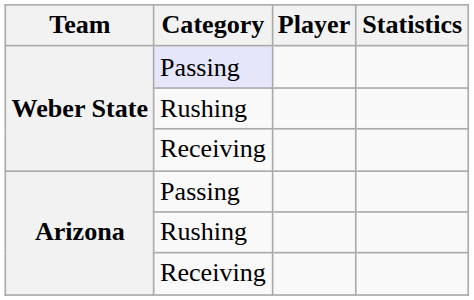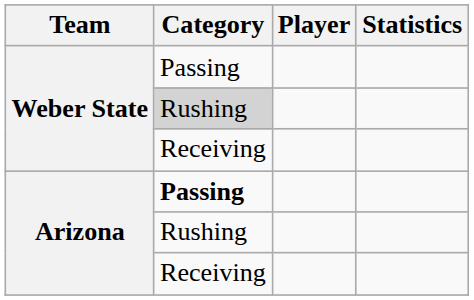(200, 66) lavender background -> (200, 66) no background
(204, 107) no background -> (204, 107) lightgrey background
(200, 190) normal -> (202, 190) bold
